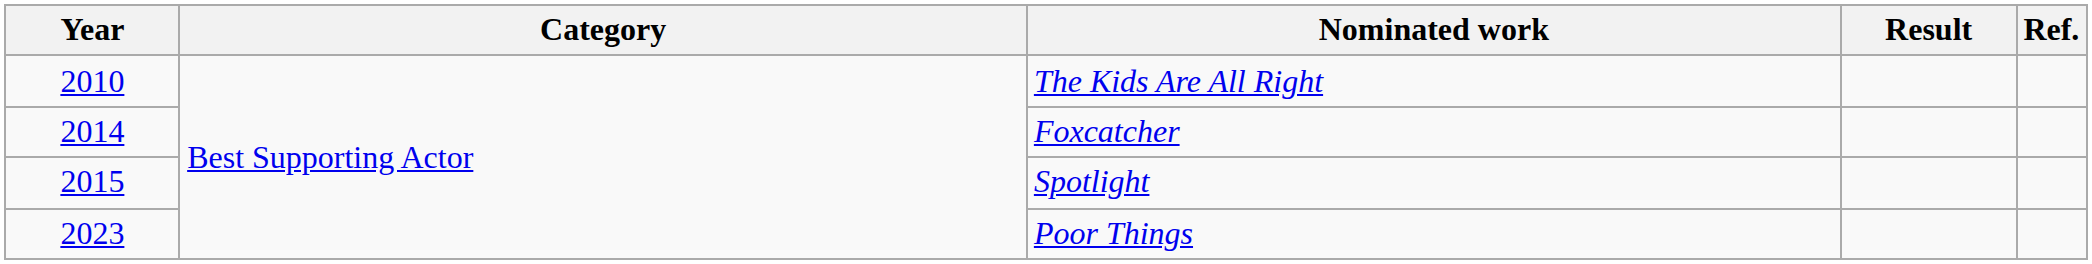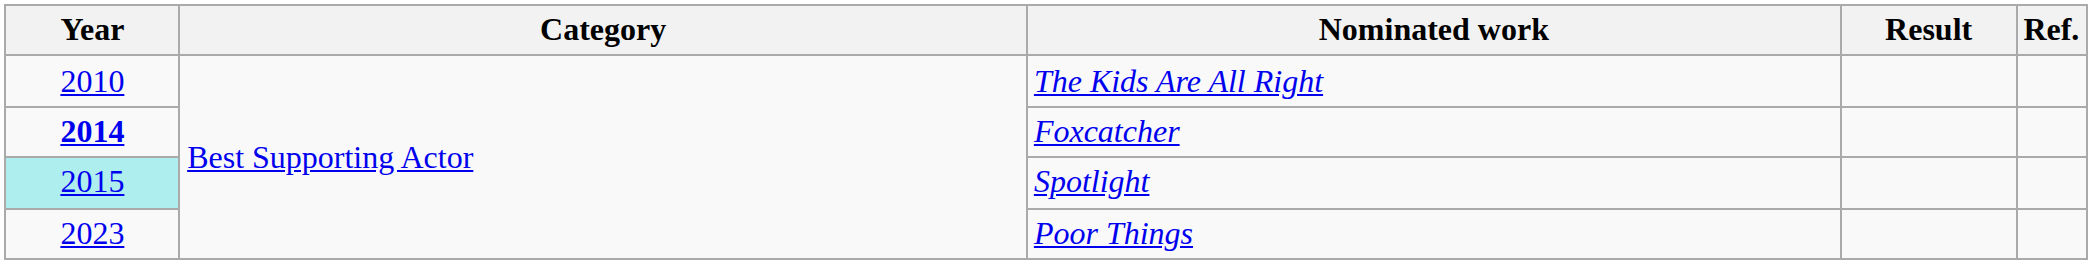(92, 131) normal -> (92, 131) bold
(92, 182) no background -> (92, 182) paleturquoise background
